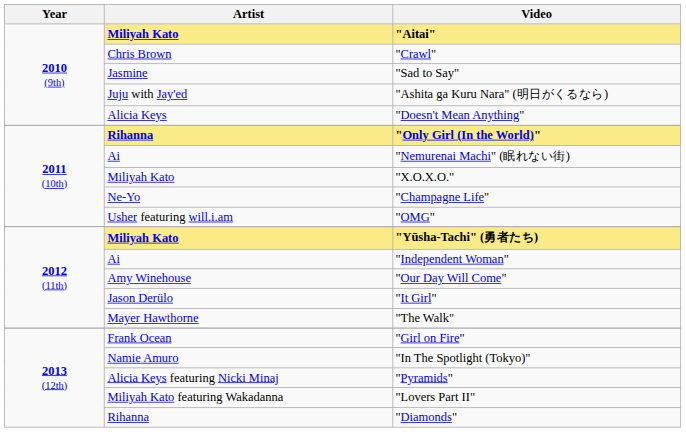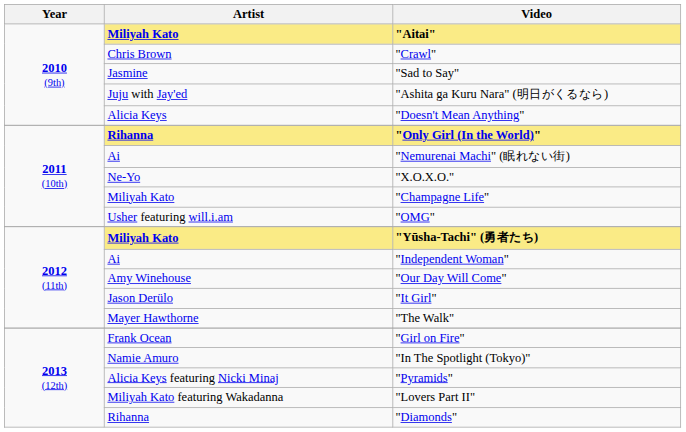(141, 177) Miliyah Kato -> (124, 177) Ne-Yo
(124, 197) Ne-Yo -> (141, 197) Miliyah Kato
